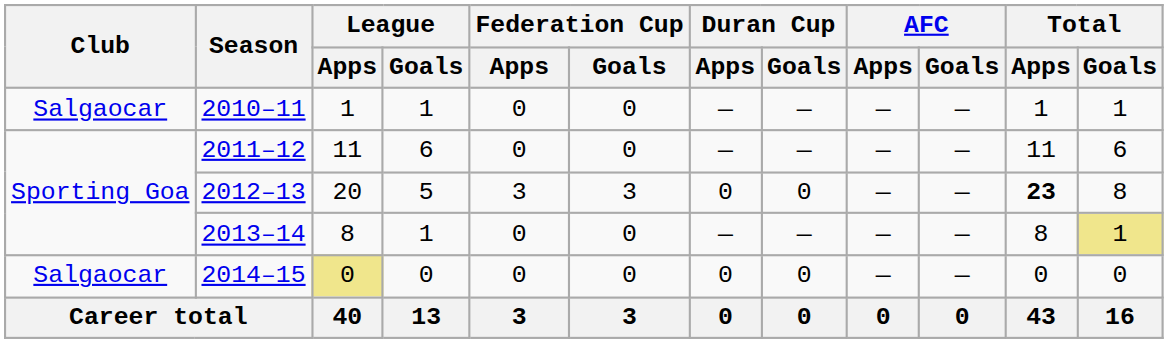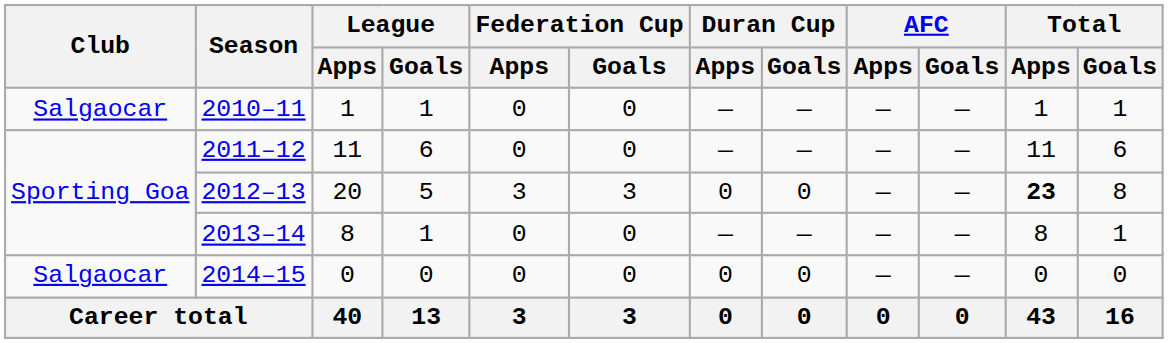(1120, 234) khaki background -> (1120, 234) no background
(347, 276) khaki background -> (347, 276) no background
